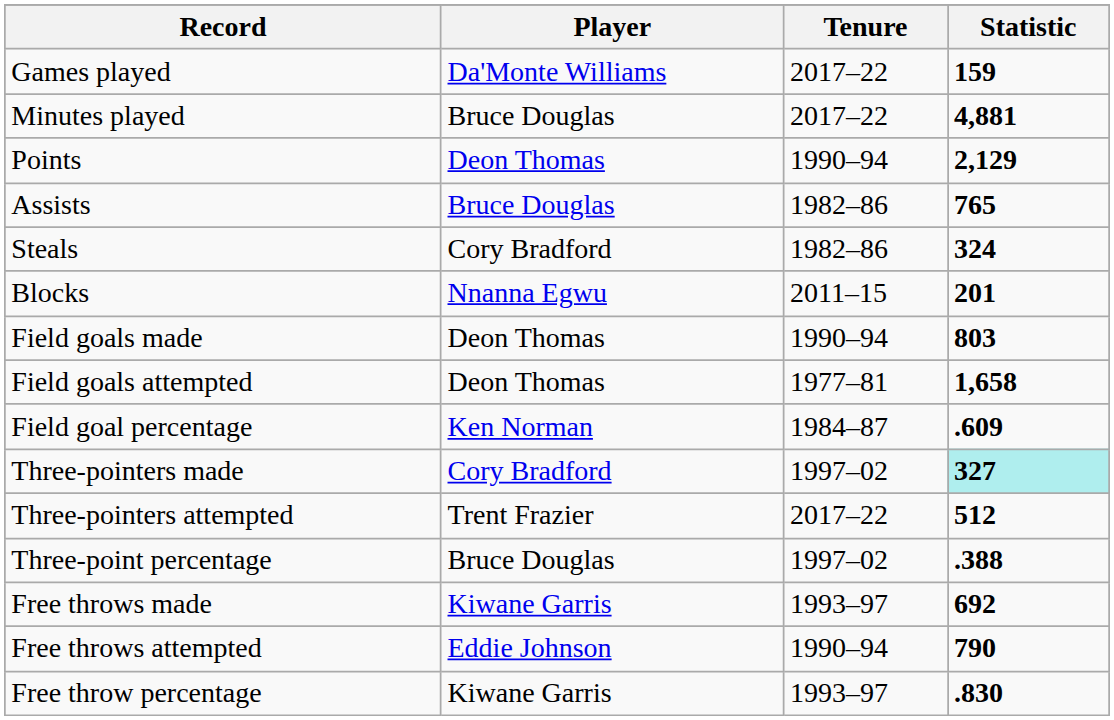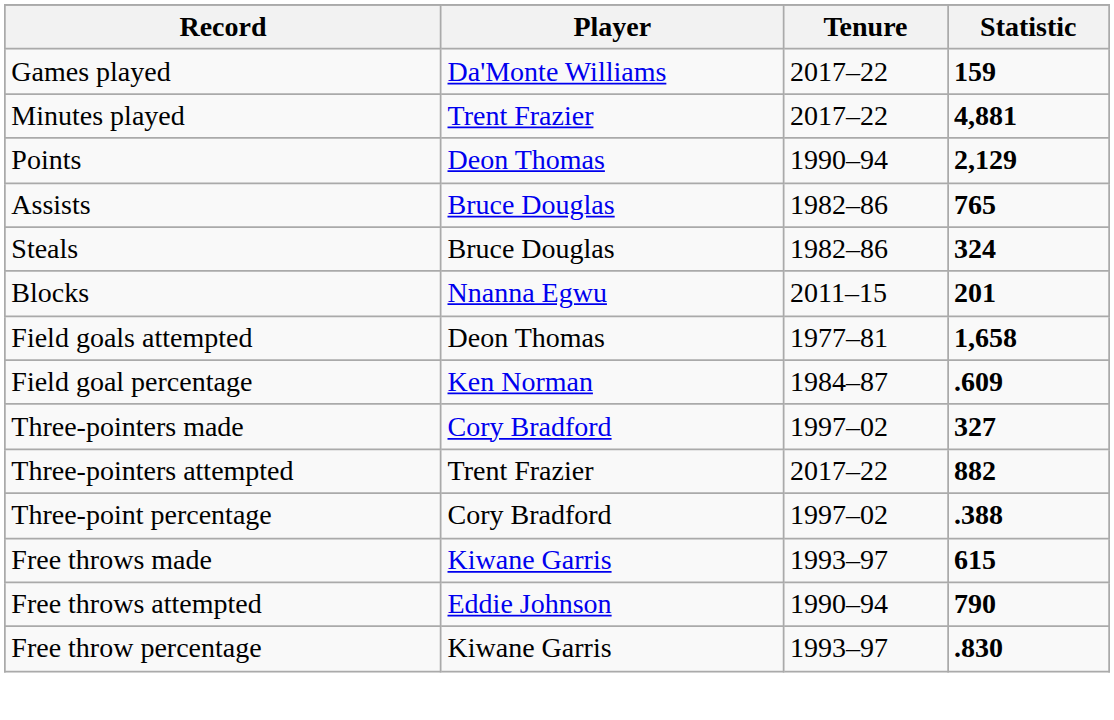(531, 115) Bruce Douglas -> (520, 115) Trent Frazier
(530, 248) Cory Bradford -> (531, 248) Bruce Douglas
- row: (107, 337)
(975, 470) paleturquoise background -> (975, 426) no background
(975, 515) 512 -> (975, 470) 882
(531, 559) Bruce Douglas -> (530, 515) Cory Bradford
(975, 603) 692 -> (975, 559) 615
